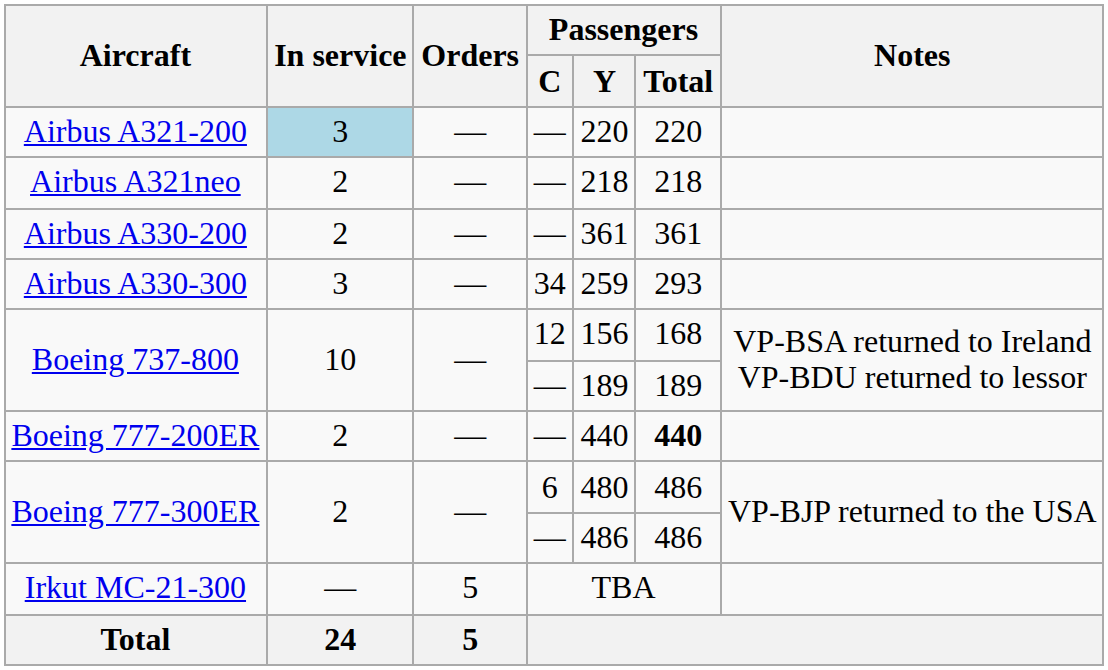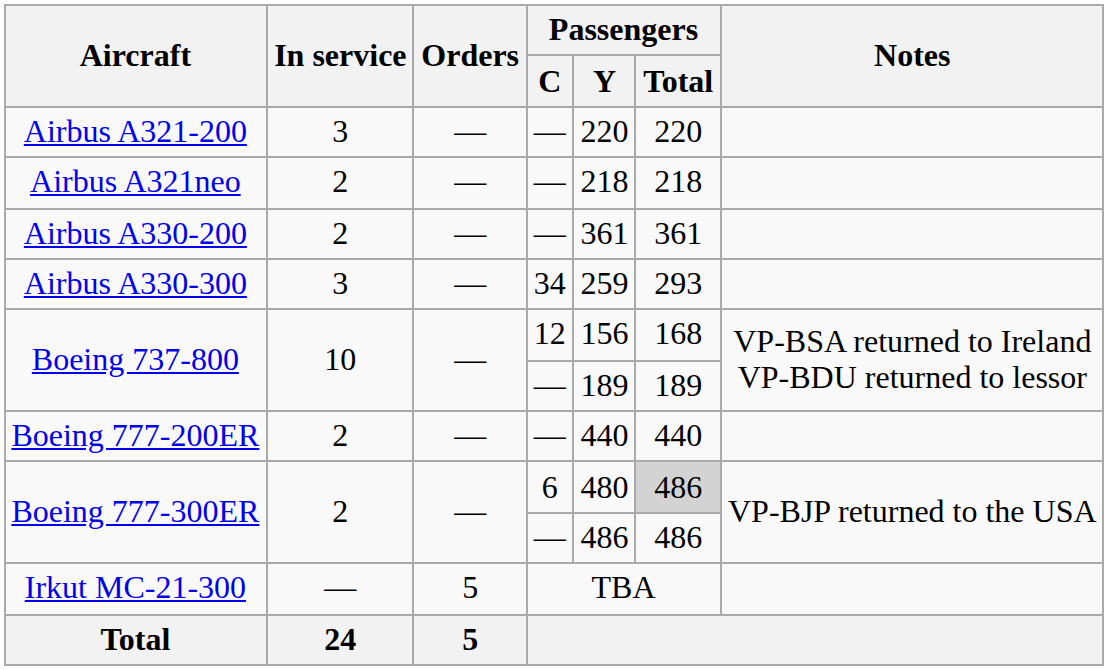(340, 131) lightblue background -> (340, 131) no background
(678, 435) bold -> (678, 435) normal
(678, 486) no background -> (678, 486) lightgrey background
